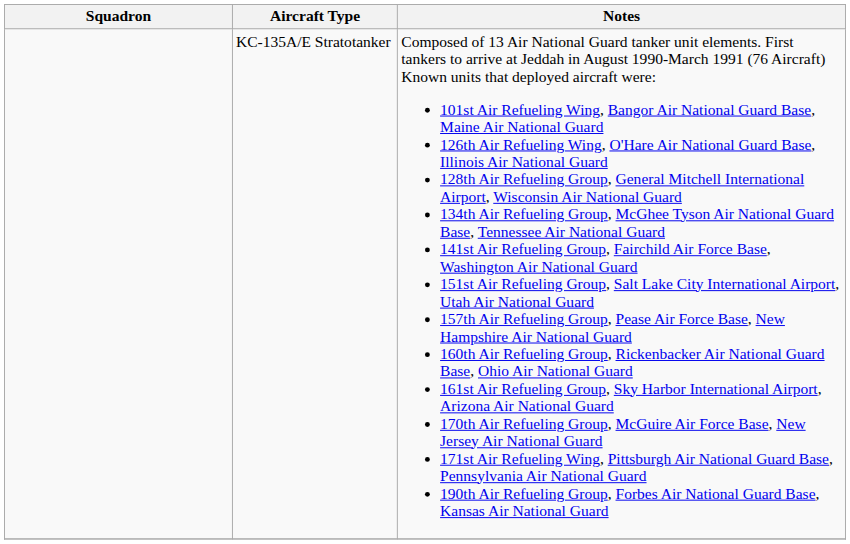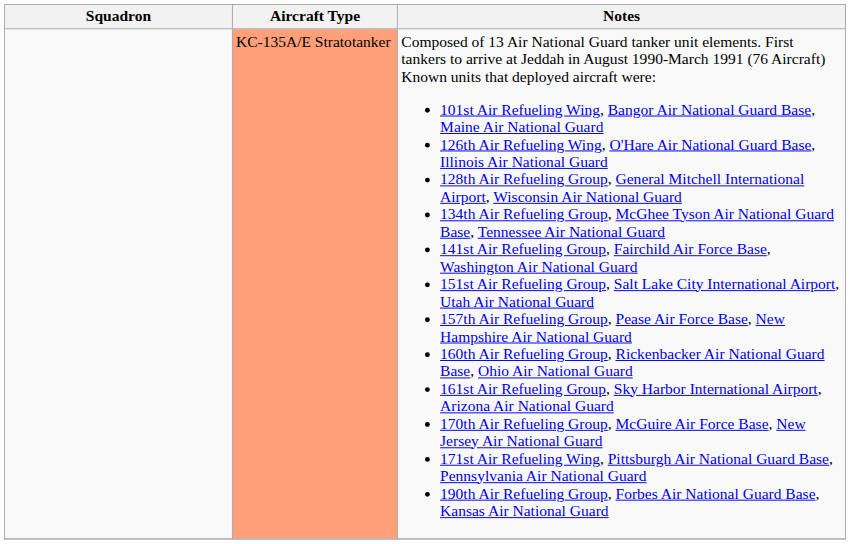(313, 41) no background -> (313, 41) lightsalmon background
